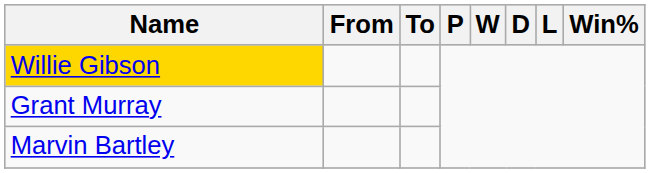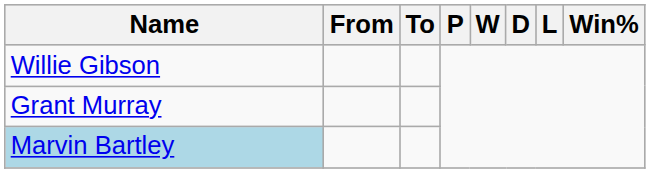(85, 65) gold background -> (85, 65) no background
(93, 146) no background -> (93, 146) lightblue background
